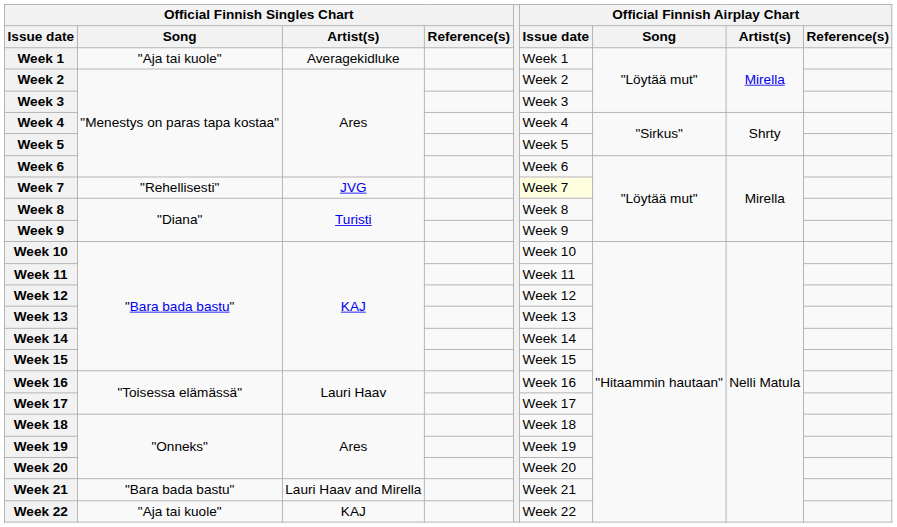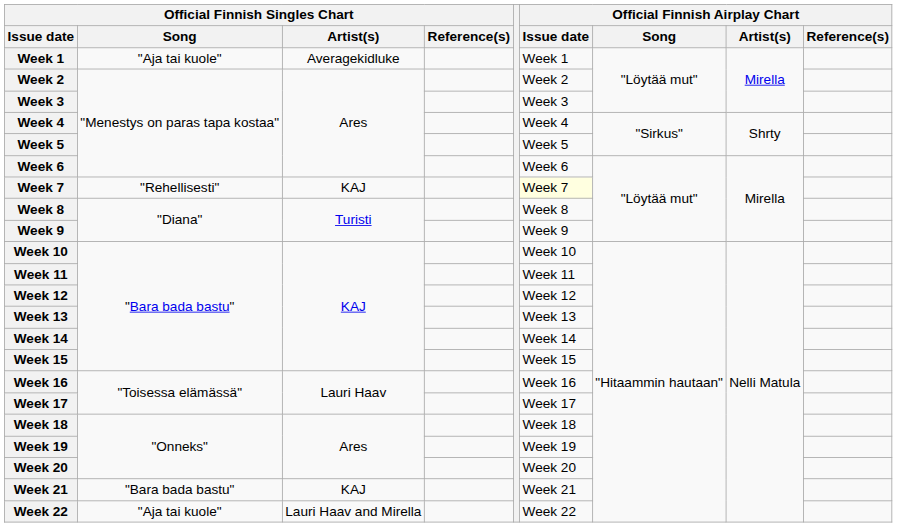(353, 187) JVG -> (353, 187) KAJ
(353, 489) Lauri Haav and Mirella -> (353, 489) KAJ
(353, 511) KAJ -> (353, 511) Lauri Haav and Mirella
